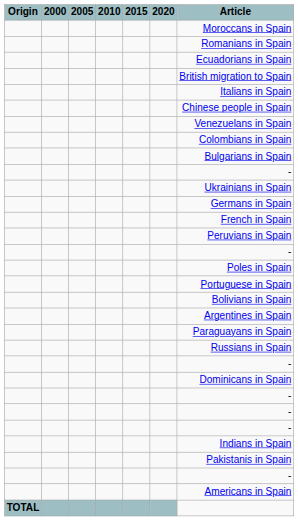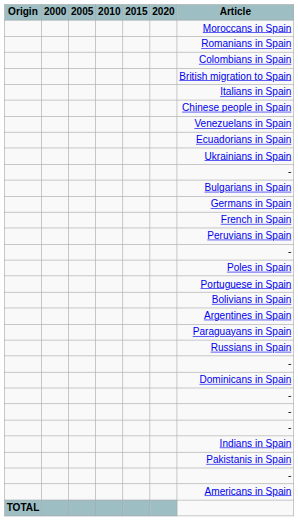(244, 60) Ecuadorians in Spain -> (245, 60) Colombians in Spain
(245, 140) Colombians in Spain -> (244, 140) Ecuadorians in Spain
(248, 156) Bulgarians in Spain -> (248, 156) Ukrainians in Spain
(248, 188) Ukrainians in Spain -> (248, 188) Bulgarians in Spain
